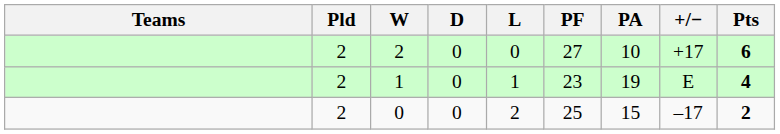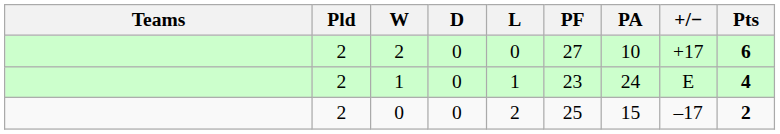(630, 81) 19 -> (630, 81) 24
